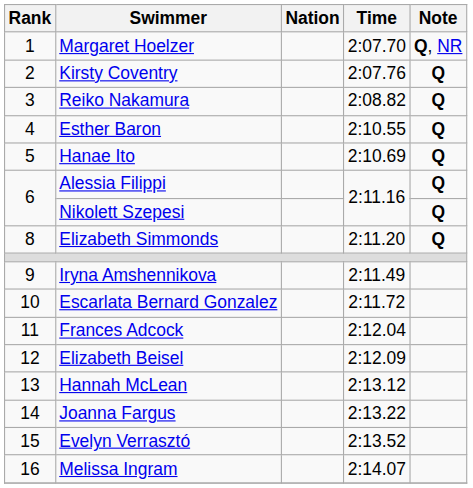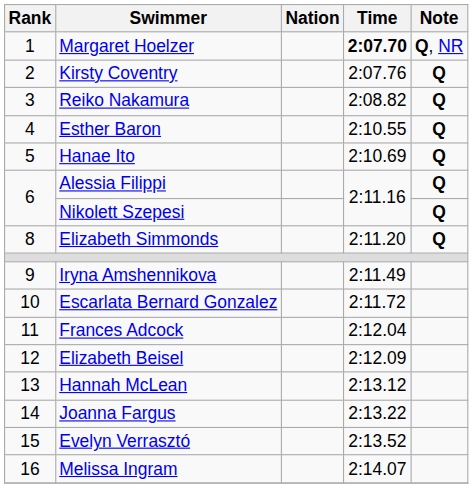(377, 45) normal -> (377, 45) bold
